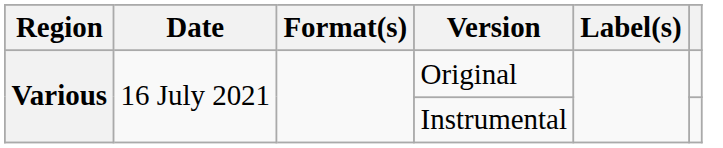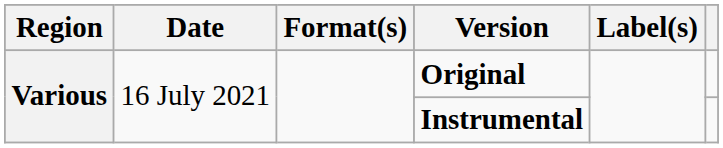(469, 73) normal -> (473, 73) bold
(494, 119) normal -> (502, 119) bold
